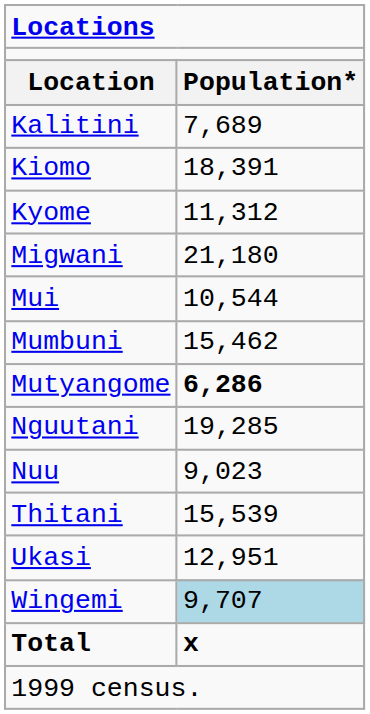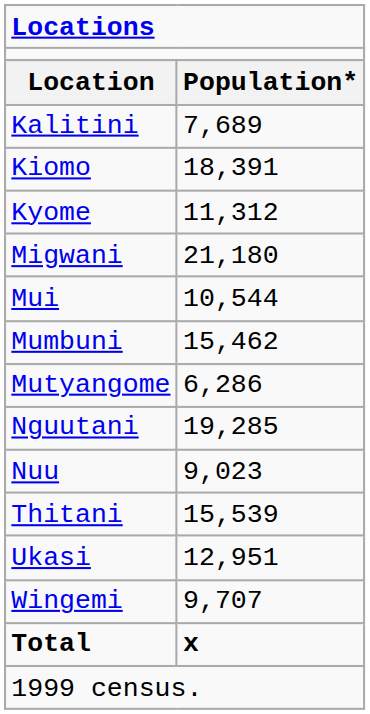(223, 385) bold -> (223, 385) normal
(223, 601) lightblue background -> (223, 601) no background
